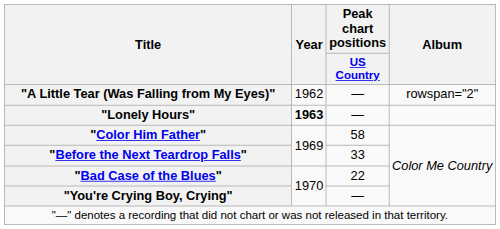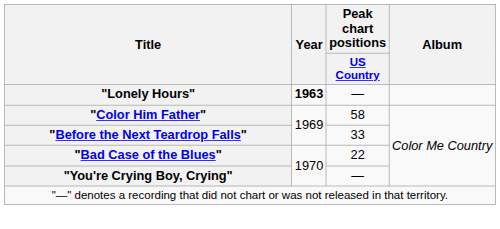- row: (148, 94)
